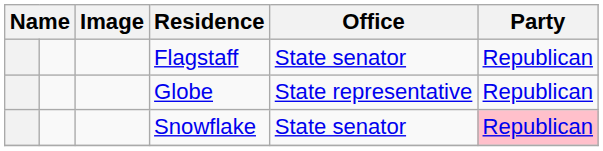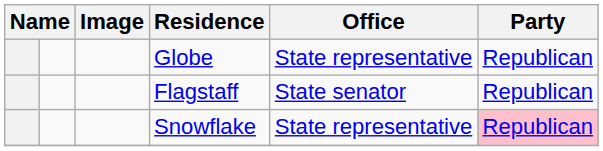rows swapped: (196, 57) <-> (184, 92)
(340, 127) State senator -> (374, 127) State representative
